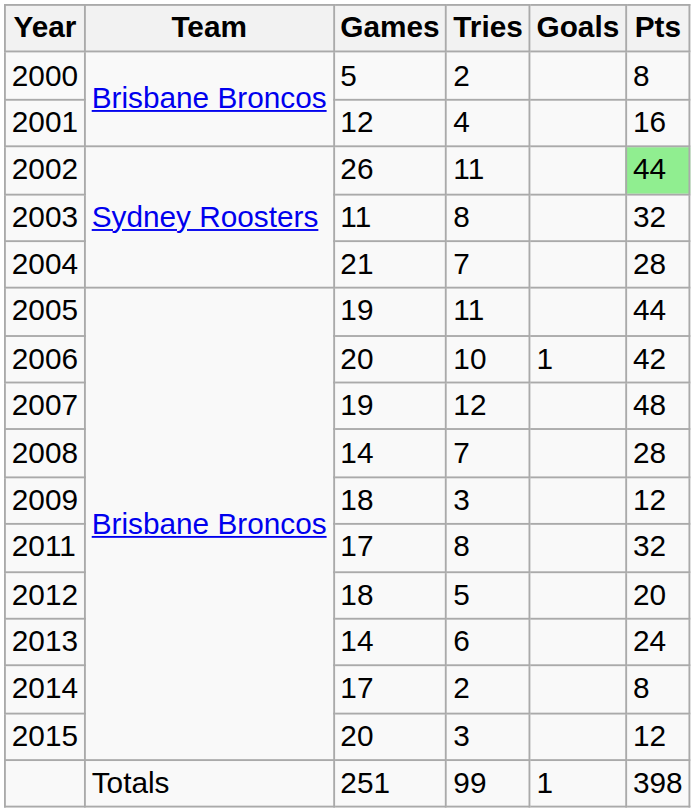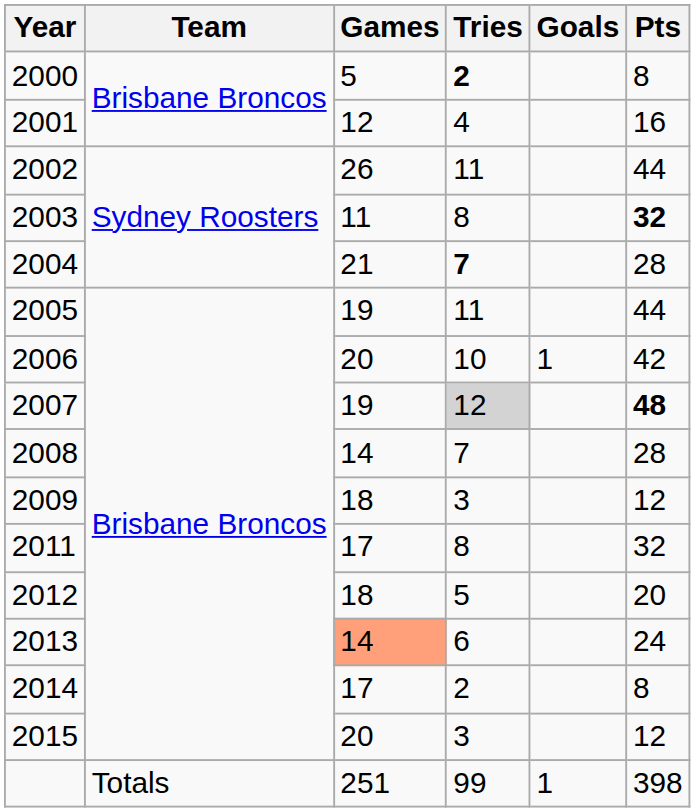(462, 75) normal -> (462, 75) bold
(650, 169) lightgreen background -> (650, 169) no background
(650, 216) normal -> (650, 216) bold
(462, 264) normal -> (462, 264) bold
(470, 405) no background -> (470, 405) lightgrey background
(650, 405) normal -> (650, 405) bold
(357, 641) no background -> (357, 641) lightsalmon background
